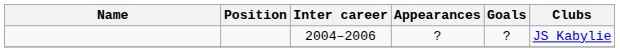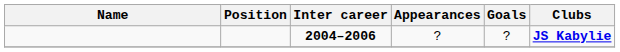(341, 37) normal -> (341, 37) bold
(572, 37) normal -> (572, 37) bold
